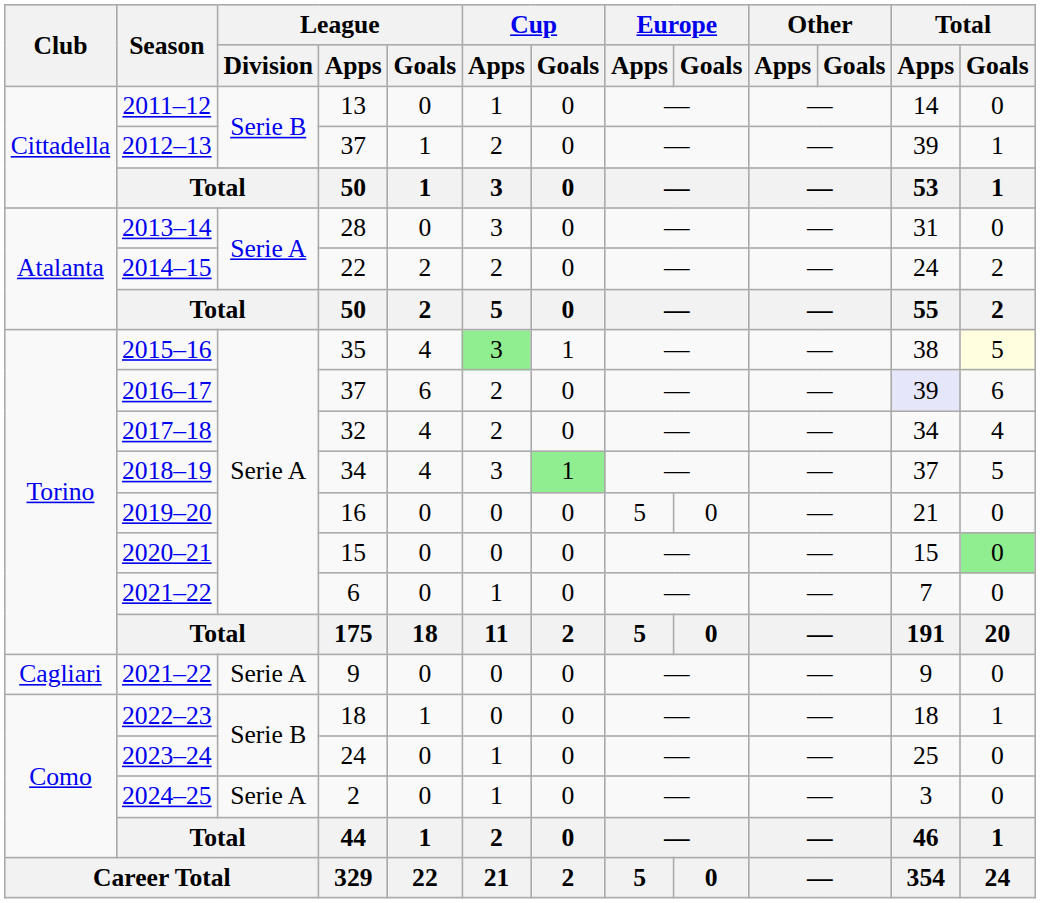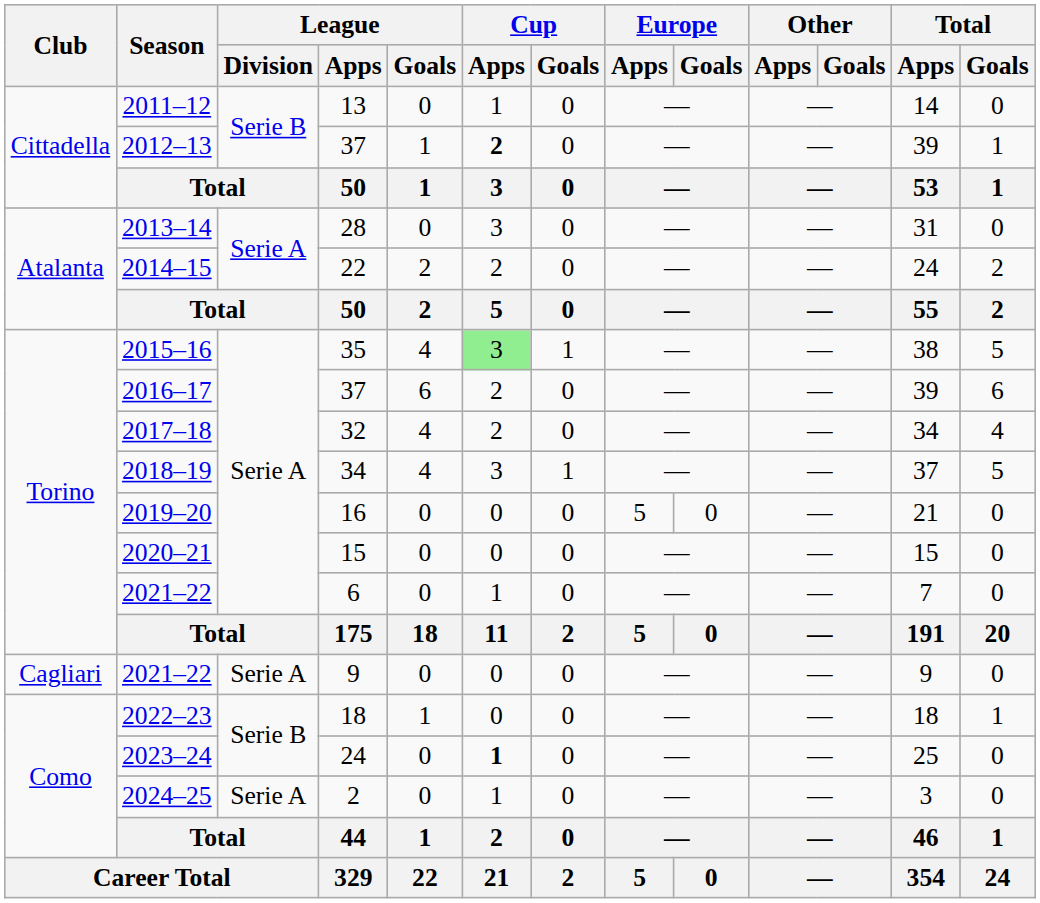(496, 146) normal -> (496, 146) bold
(997, 349) lightyellow background -> (997, 349) no background
(926, 390) lavender background -> (926, 390) no background
(568, 471) lightgreen background -> (568, 471) no background
(997, 552) lightgreen background -> (997, 552) no background
(496, 755) normal -> (496, 755) bold
